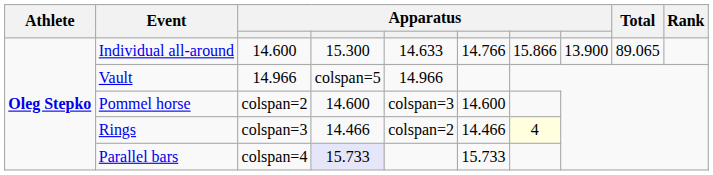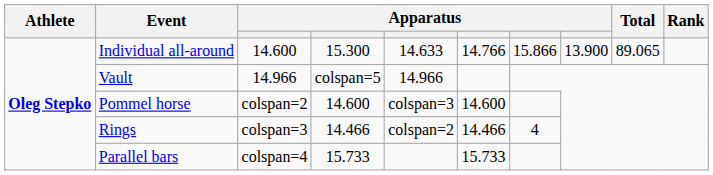(535, 130) lightyellow background -> (535, 130) no background
(348, 157) lavender background -> (348, 157) no background
